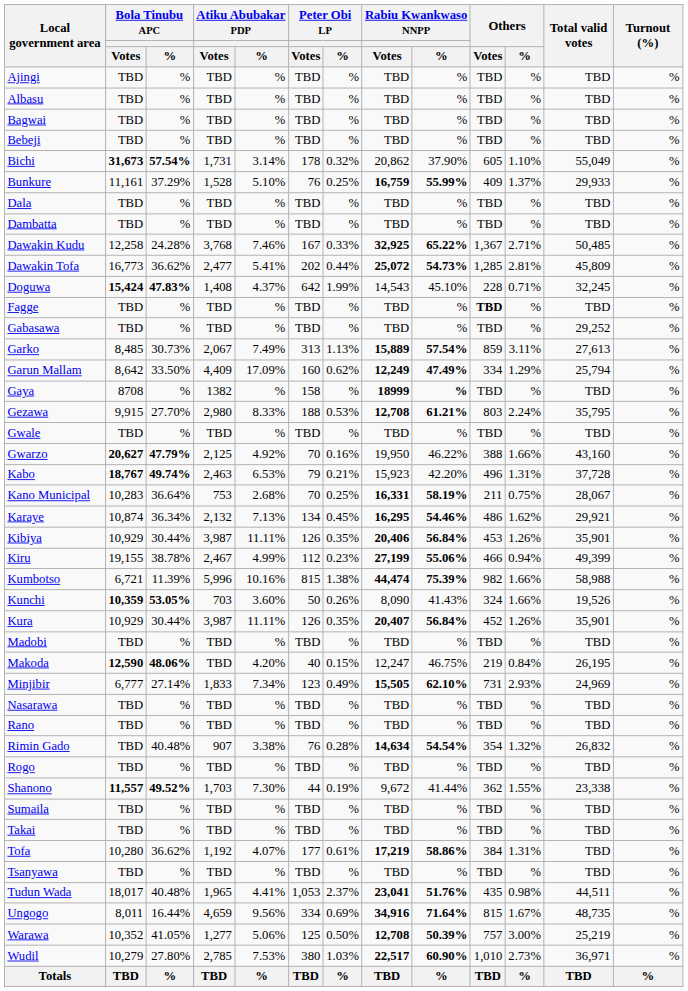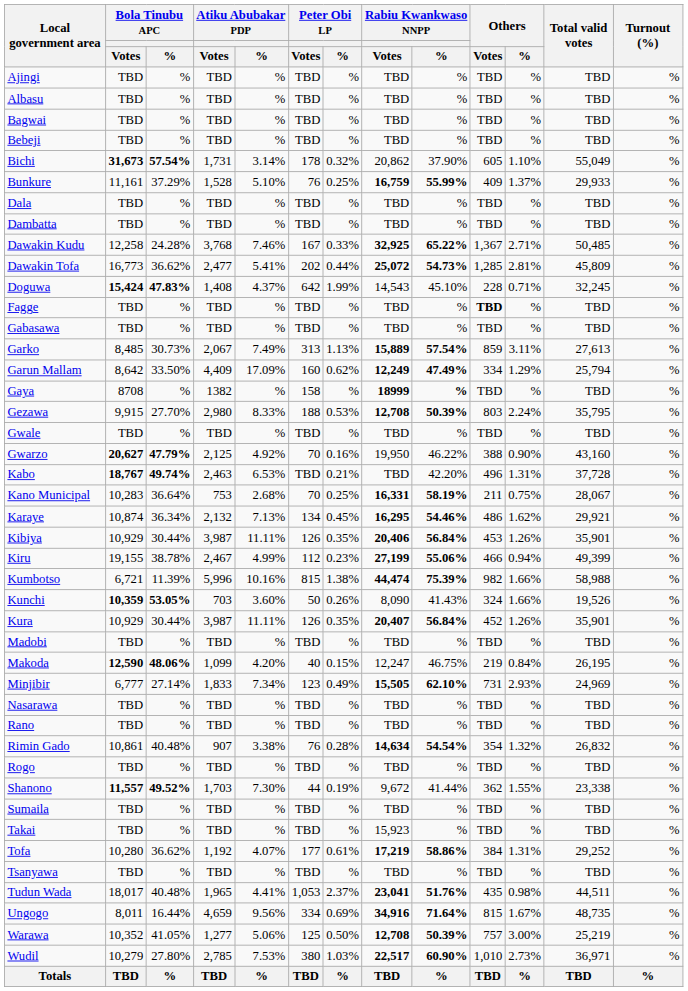(593, 328) 29,252 -> (598, 328) TBD
(447, 412) 61.21% -> (447, 412) 50.39%
(525, 454) 1.66% -> (525, 454) 0.90%
(314, 475) 79 -> (308, 475) TBD
(392, 475) 15,923 -> (397, 475) TBD
(219, 663) TBD -> (218, 663) 1,099
(131, 746) TBD -> (126, 746) 10,861
(397, 830) TBD -> (392, 830) 15,923
(598, 851) TBD -> (593, 851) 29,252
